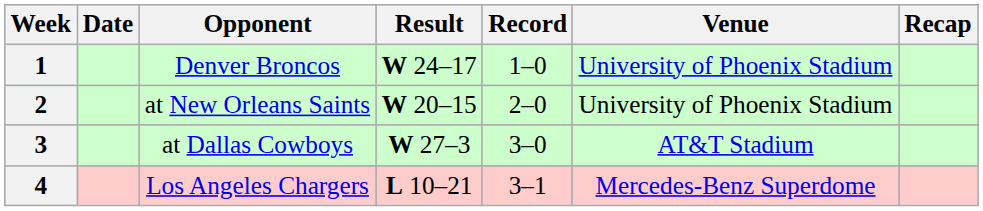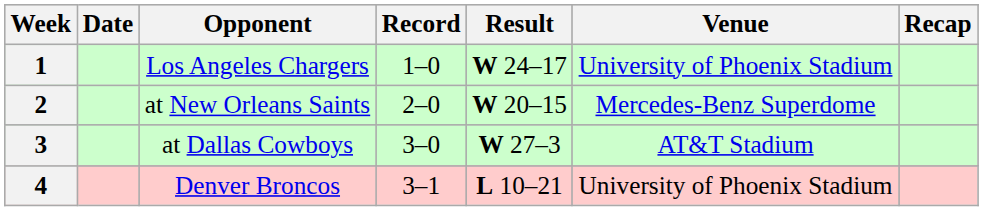columns swapped: (429, 24) <-> (528, 24)
(258, 64) Denver Broncos -> (258, 64) Los Angeles Chargers
(736, 104) University of Phoenix Stadium -> (736, 104) Mercedes-Benz Superdome
(258, 184) Los Angeles Chargers -> (258, 184) Denver Broncos
(736, 184) Mercedes-Benz Superdome -> (736, 184) University of Phoenix Stadium
